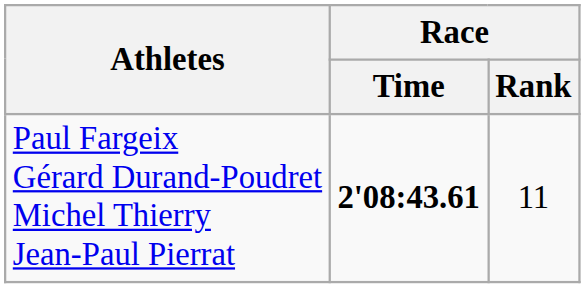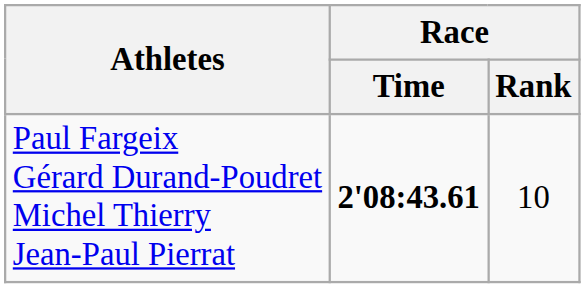(533, 197) 11 -> (533, 197) 10
